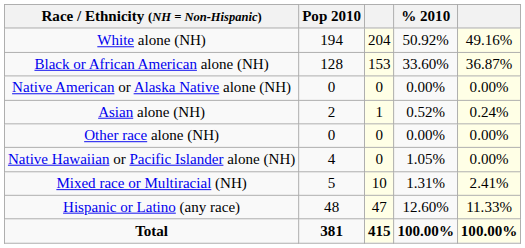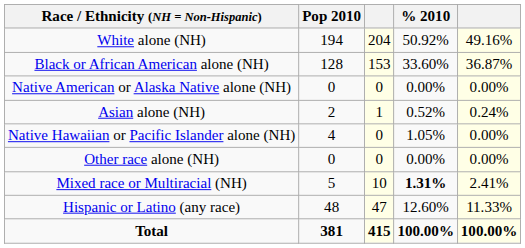rows swapped: (152, 159) <-> (152, 135)
(426, 183) normal -> (426, 183) bold
